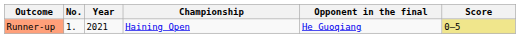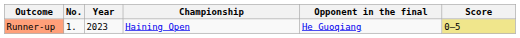(97, 26) 2021 -> (97, 26) 2023
